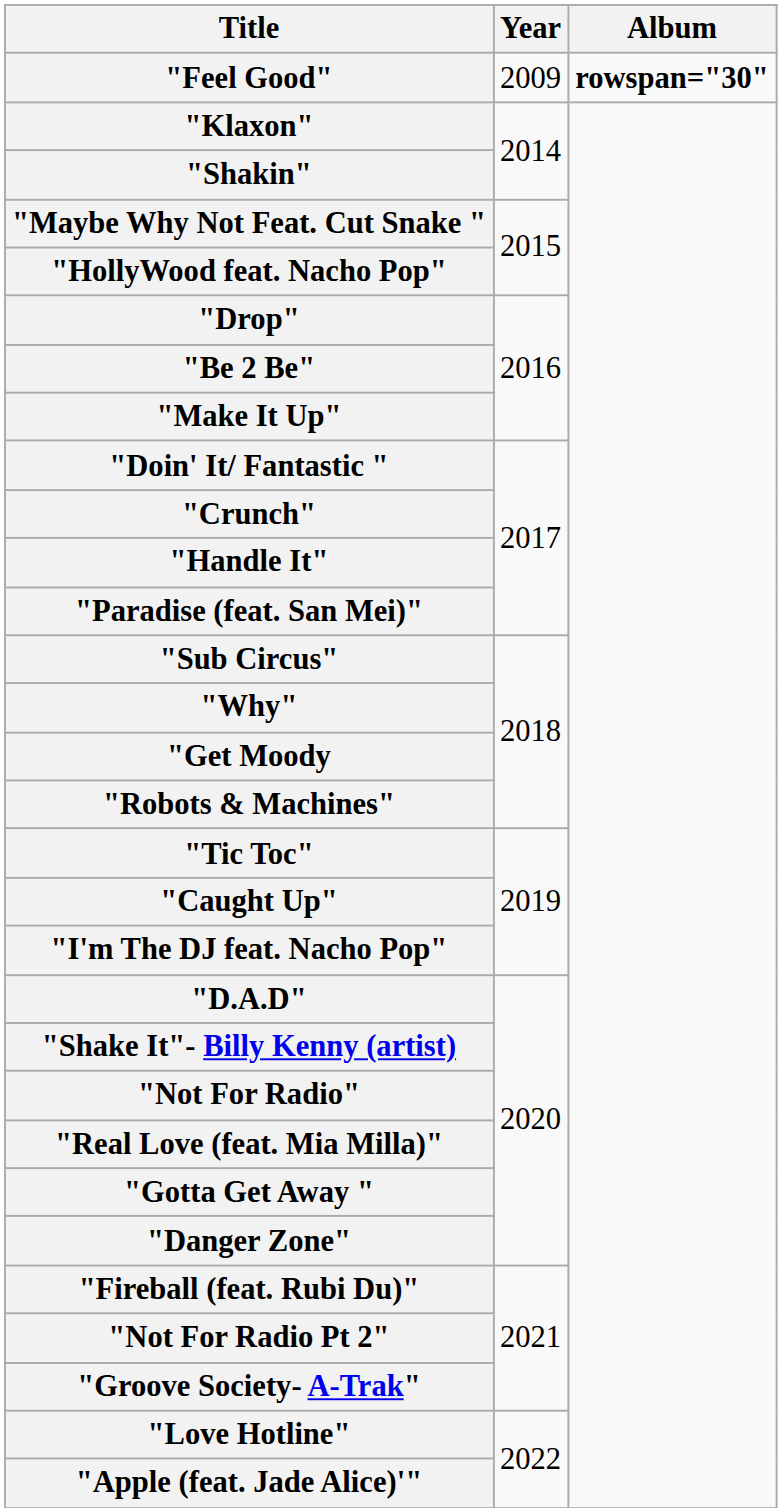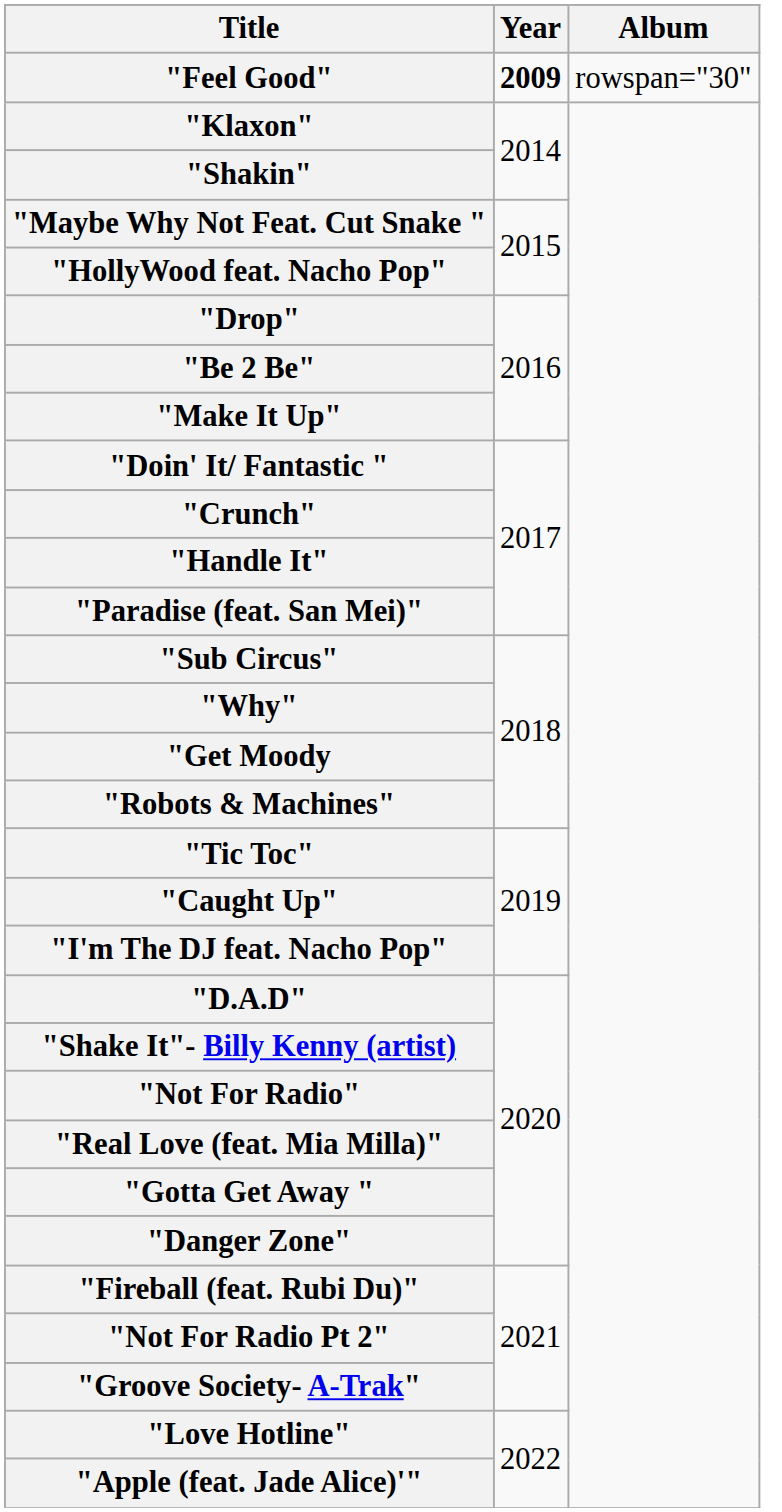(531, 77) normal -> (531, 77) bold
(672, 77) bold -> (663, 77) normal
